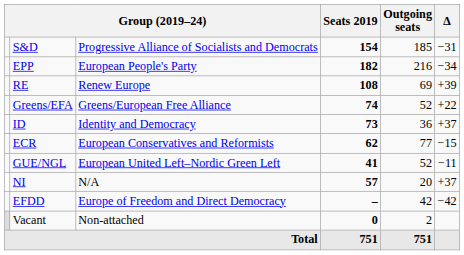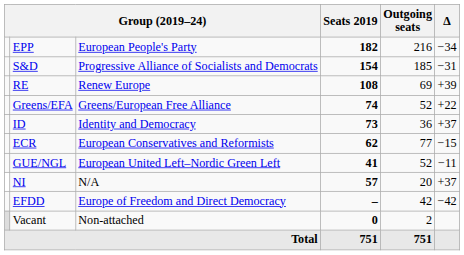rows swapped: (23, 66) <-> (25, 47)
